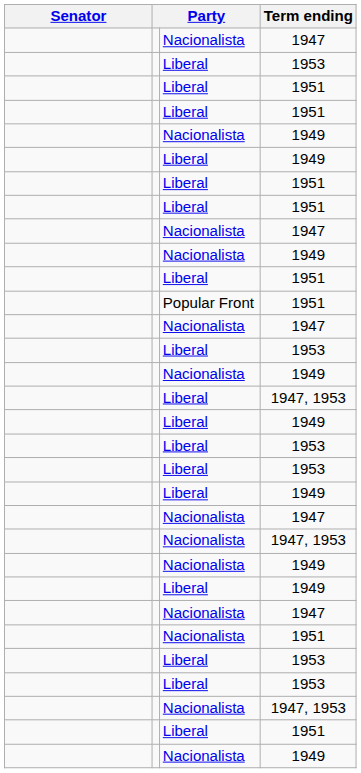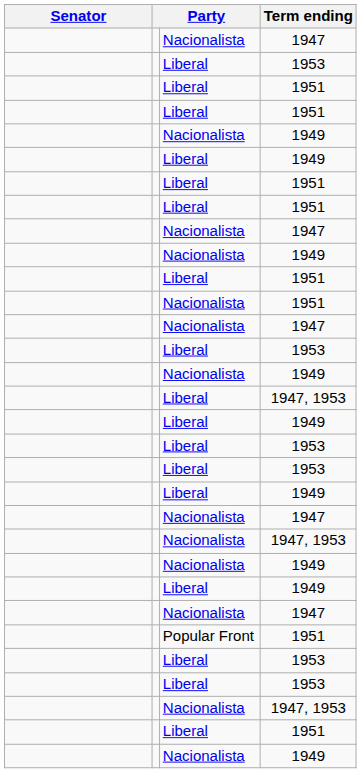rows swapped: (204, 636) <-> (208, 302)
